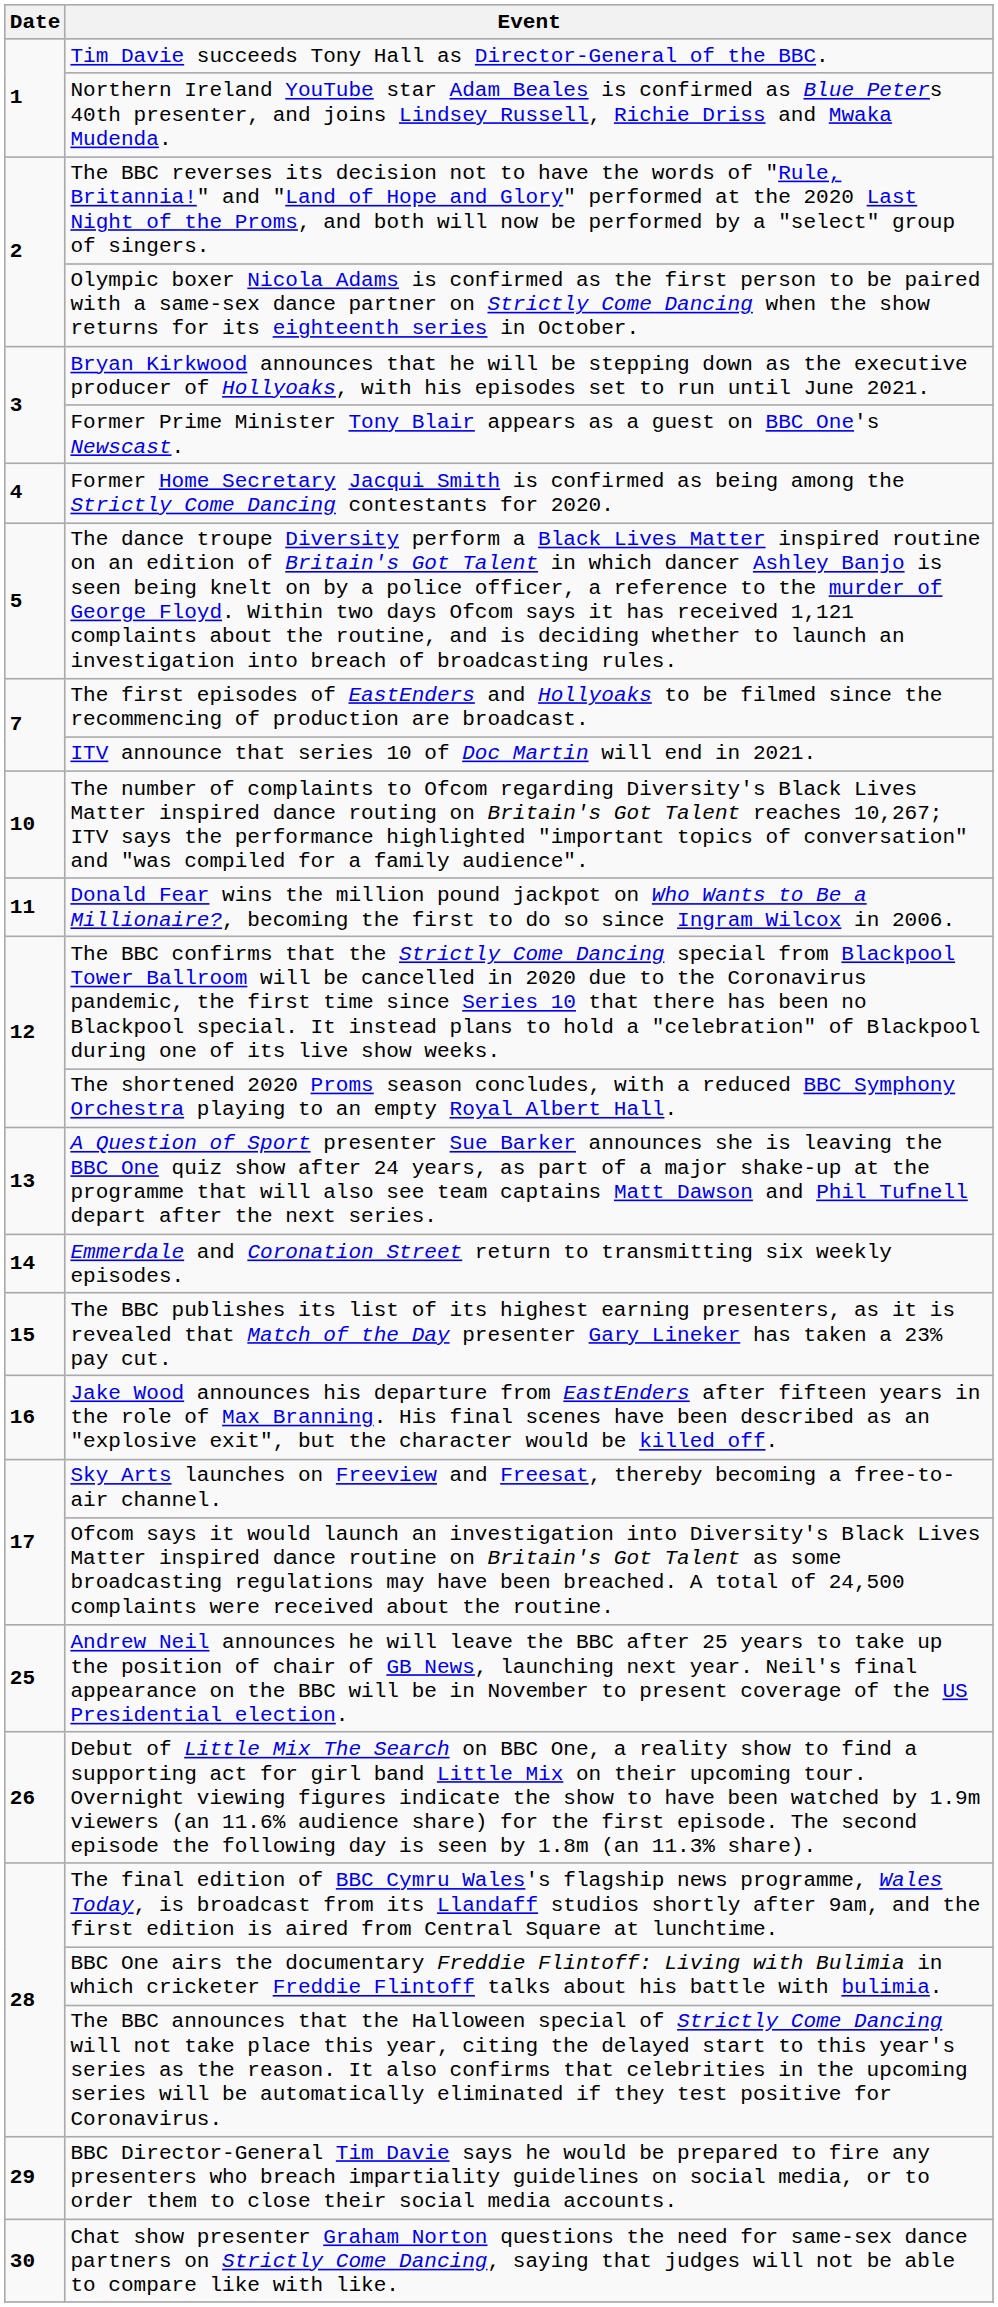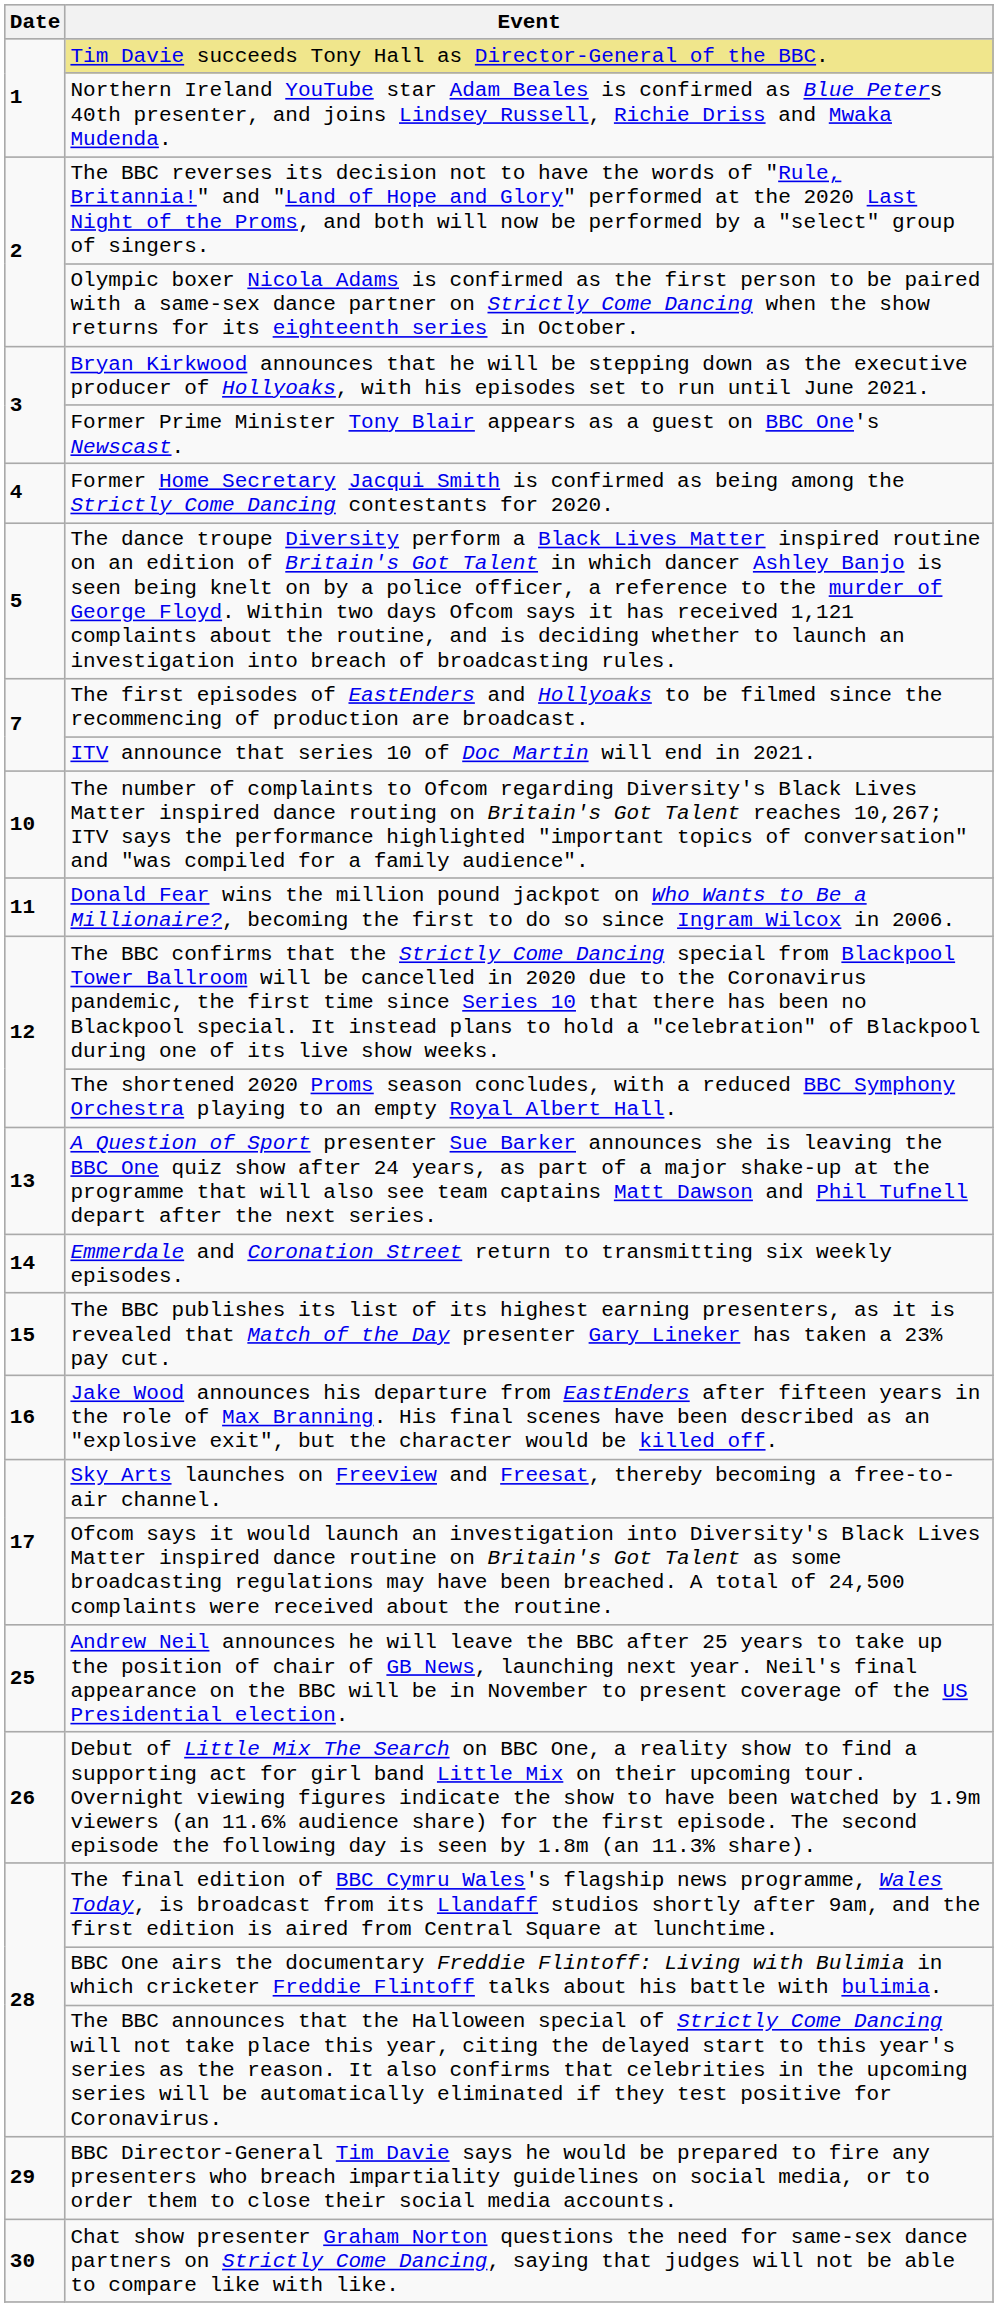(450, 56) no background -> (450, 56) khaki background
